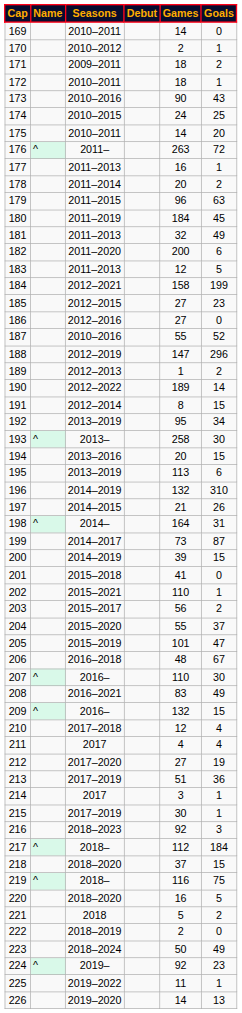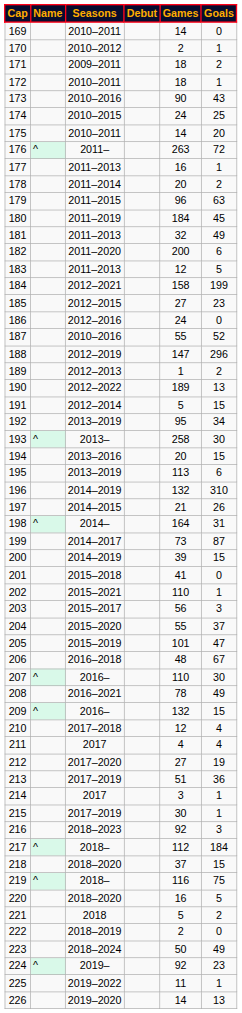(181, 320) 27 -> (181, 320) 24
(219, 388) 14 -> (219, 388) 13
(181, 405) 8 -> (181, 405) 5
(219, 609) 2 -> (219, 609) 3
(181, 694) 83 -> (181, 694) 78
